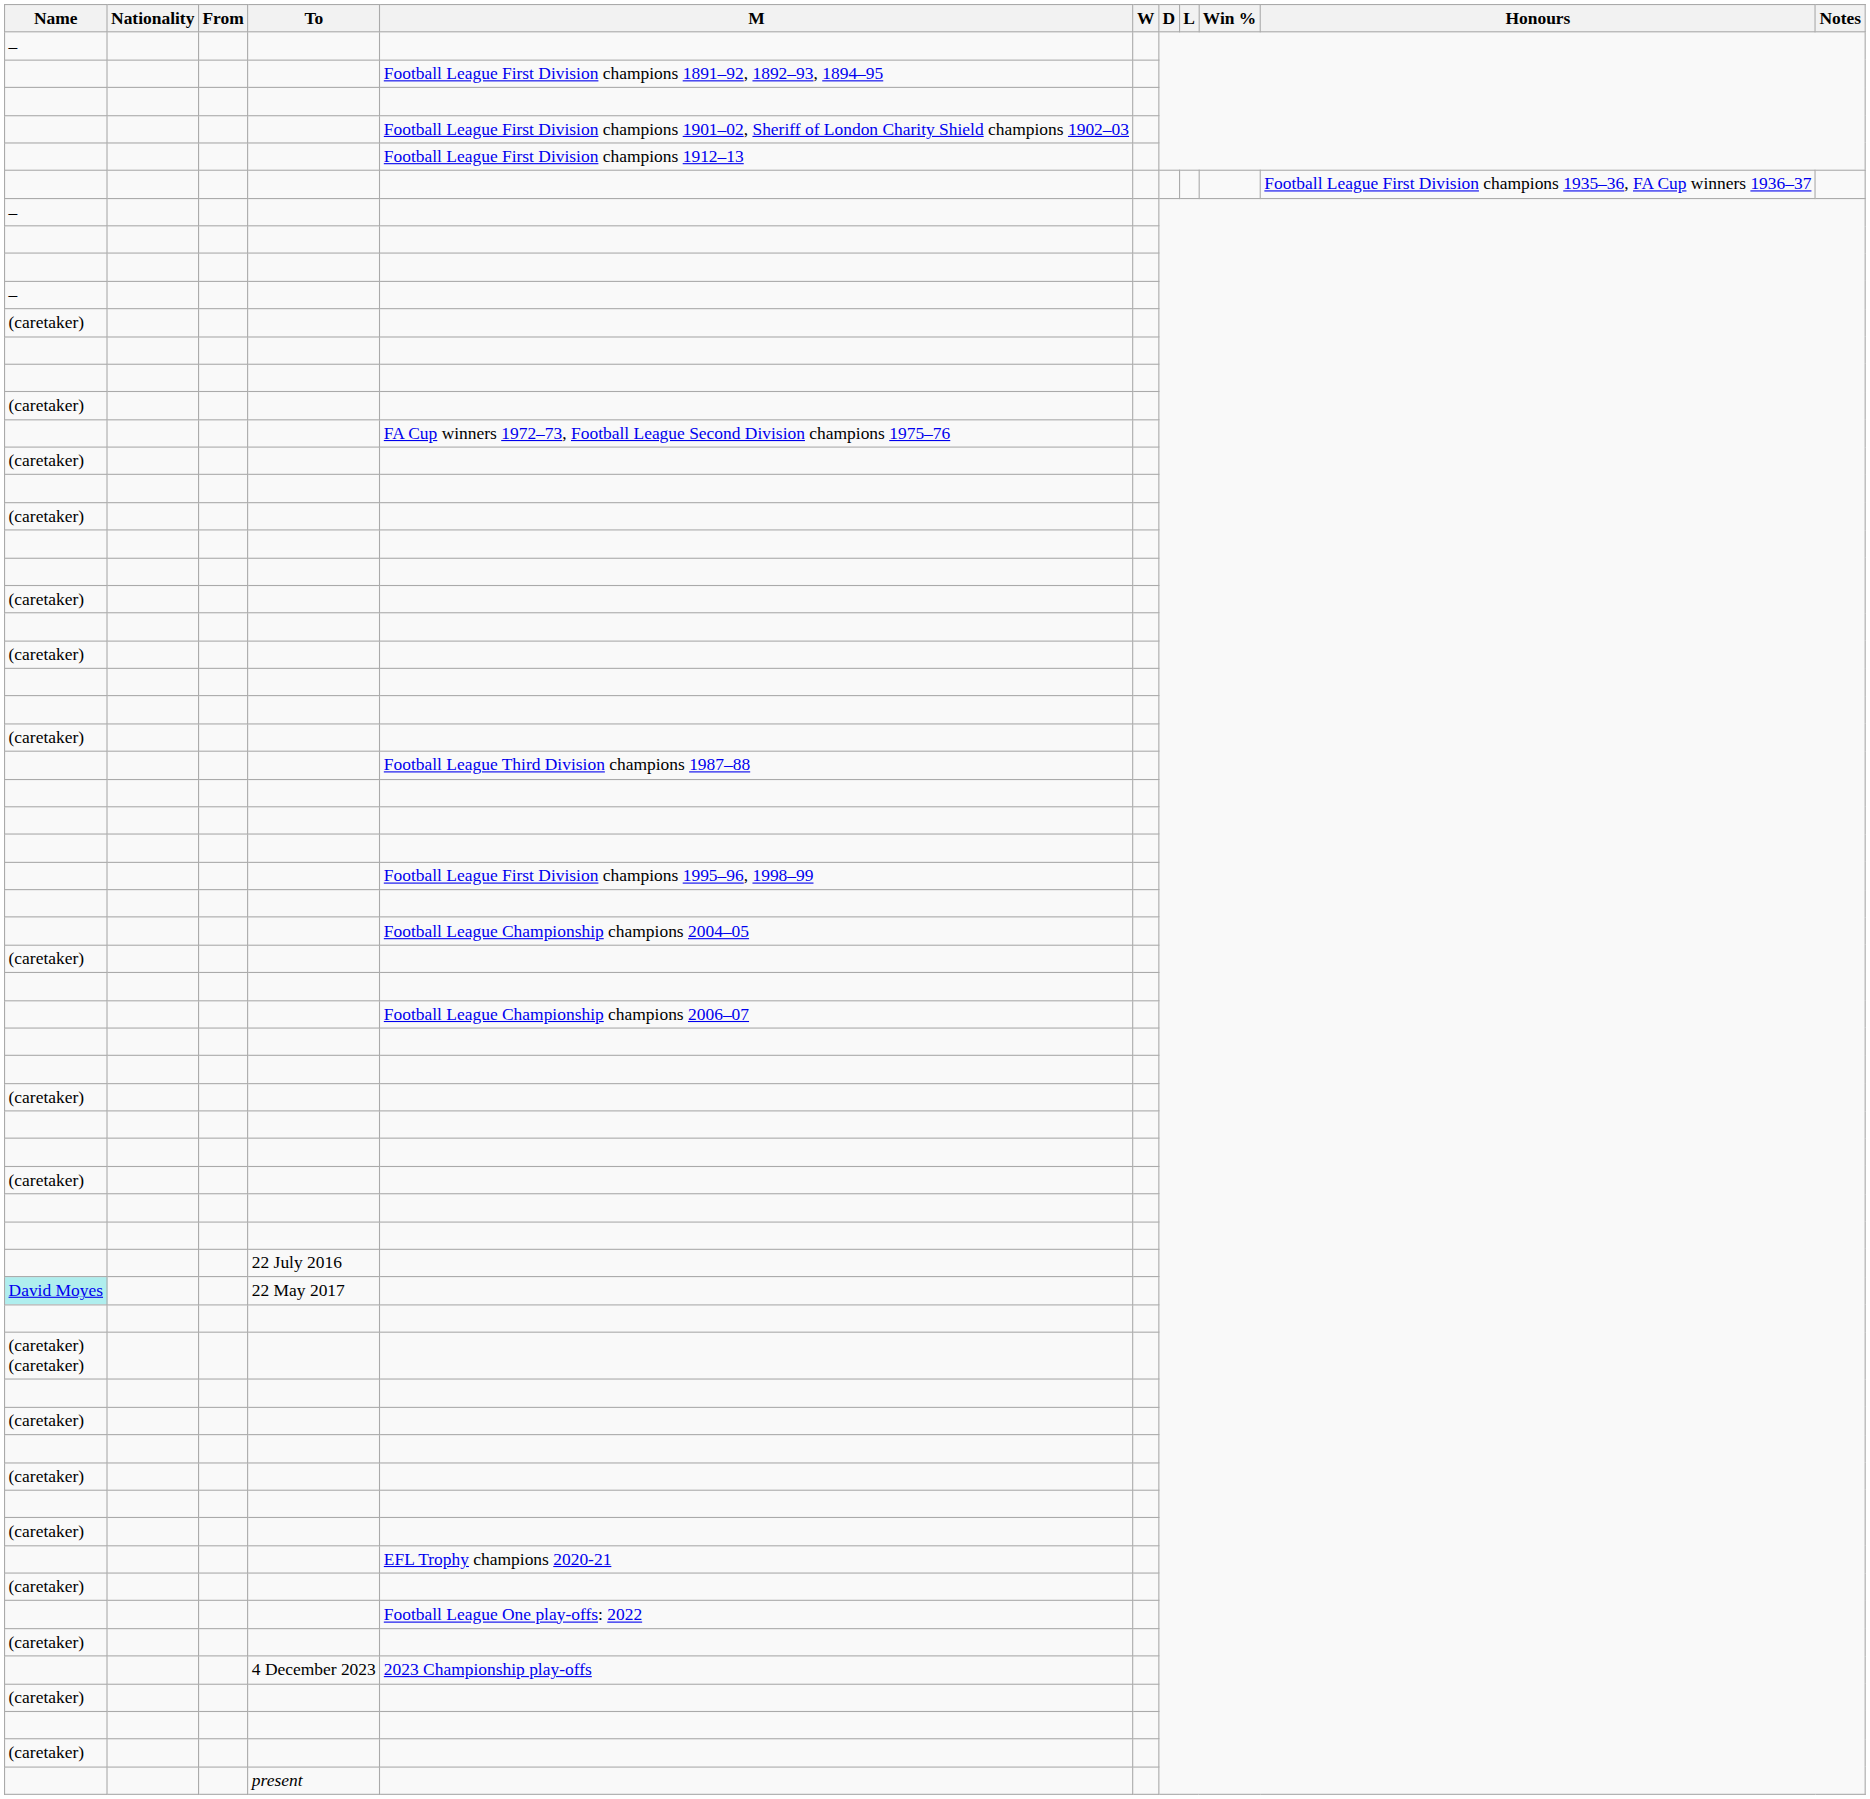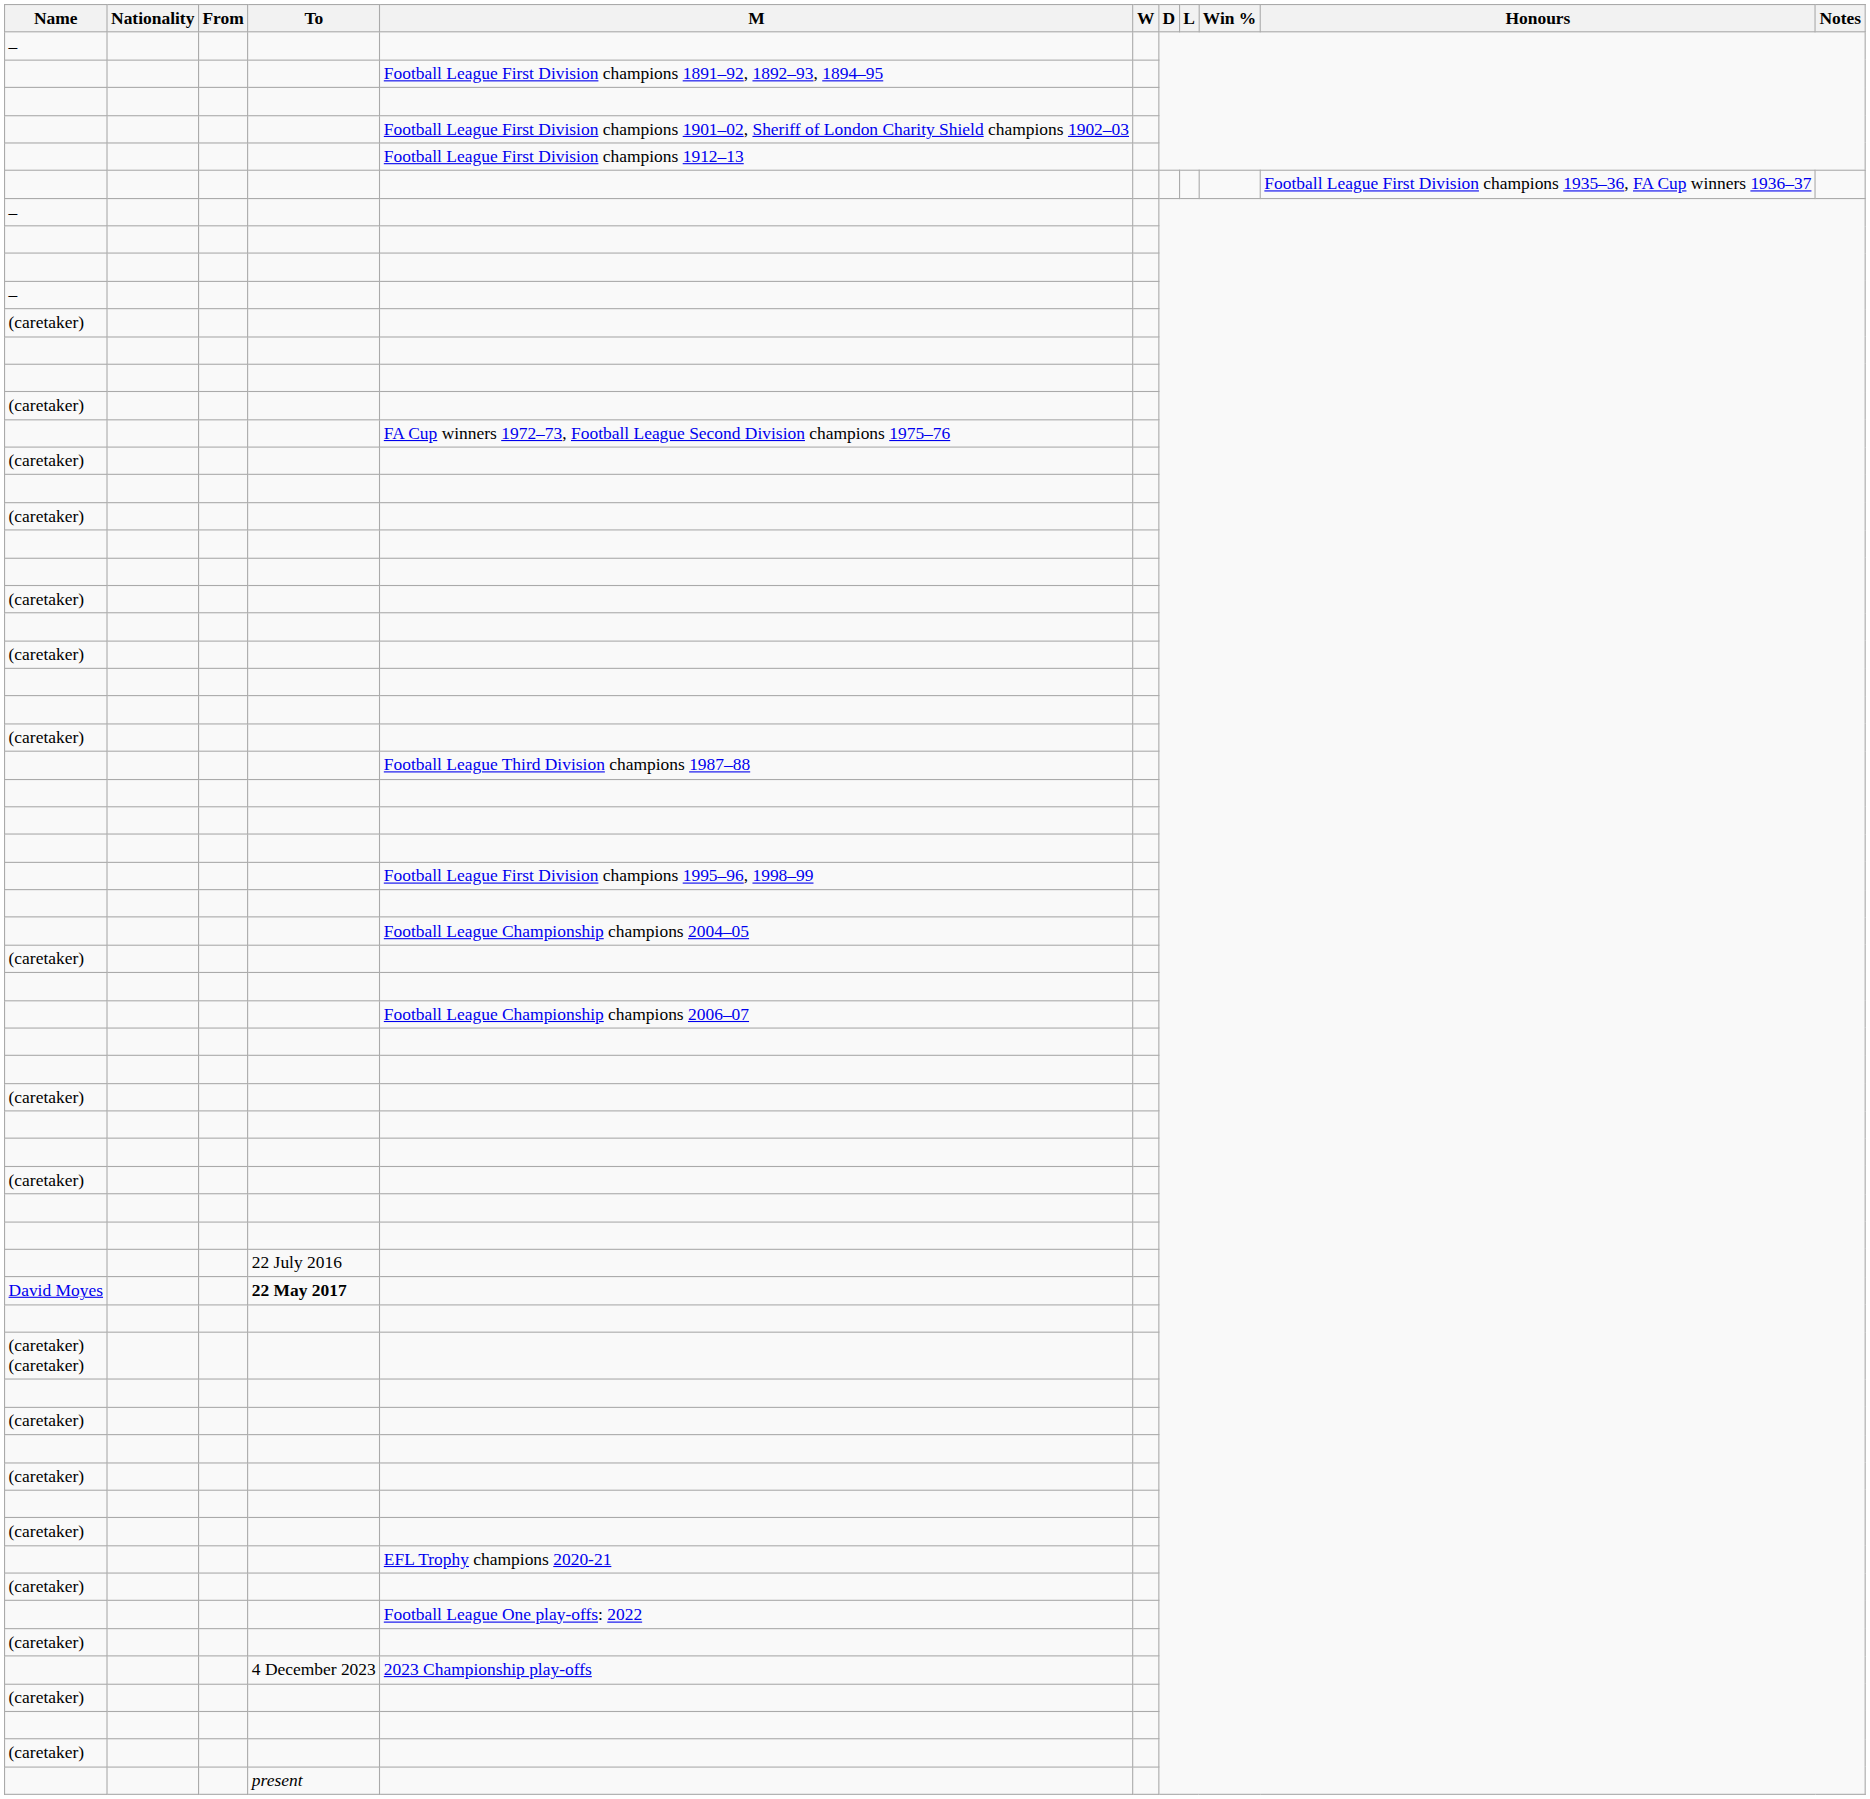(56, 1290) paleturquoise background -> (56, 1290) no background
(298, 1290) normal -> (299, 1290) bold
